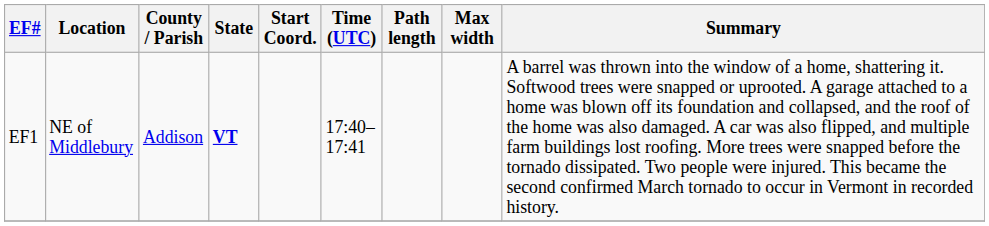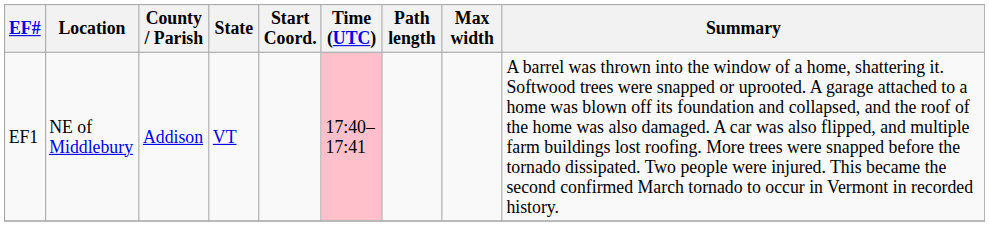(225, 136) bold -> (225, 136) normal
(350, 136) no background -> (350, 136) pink background
